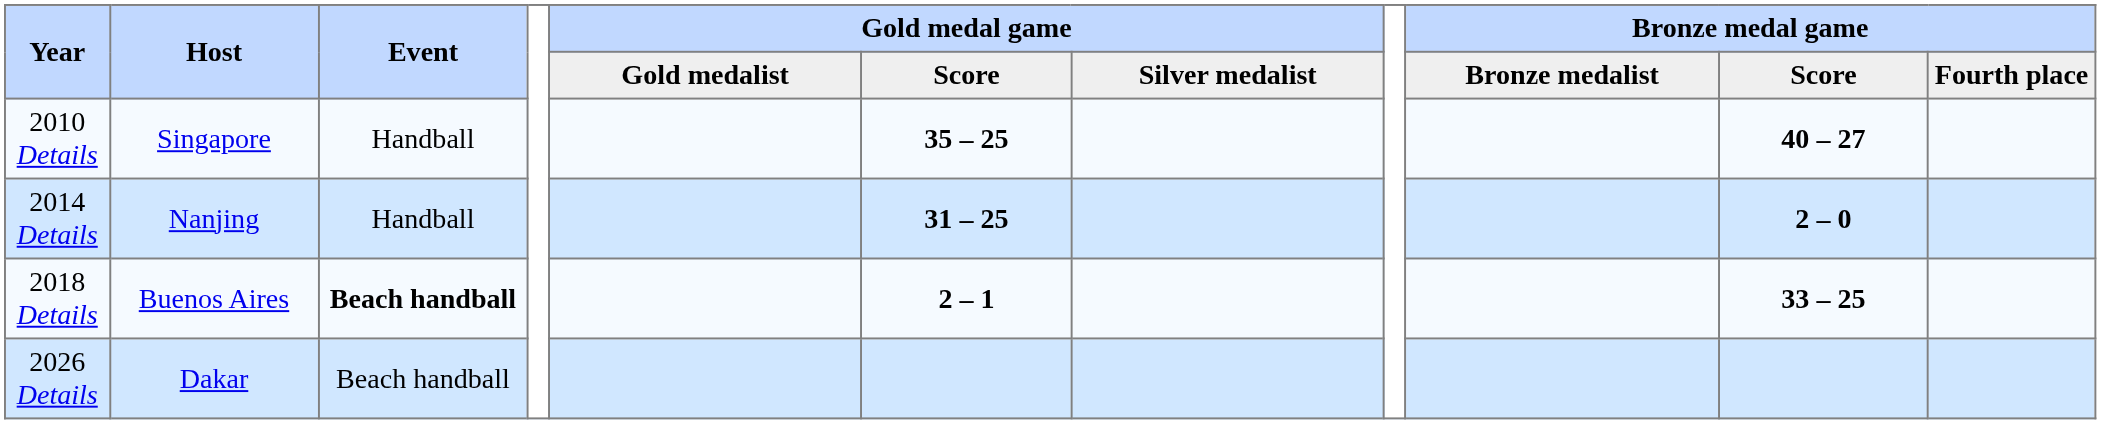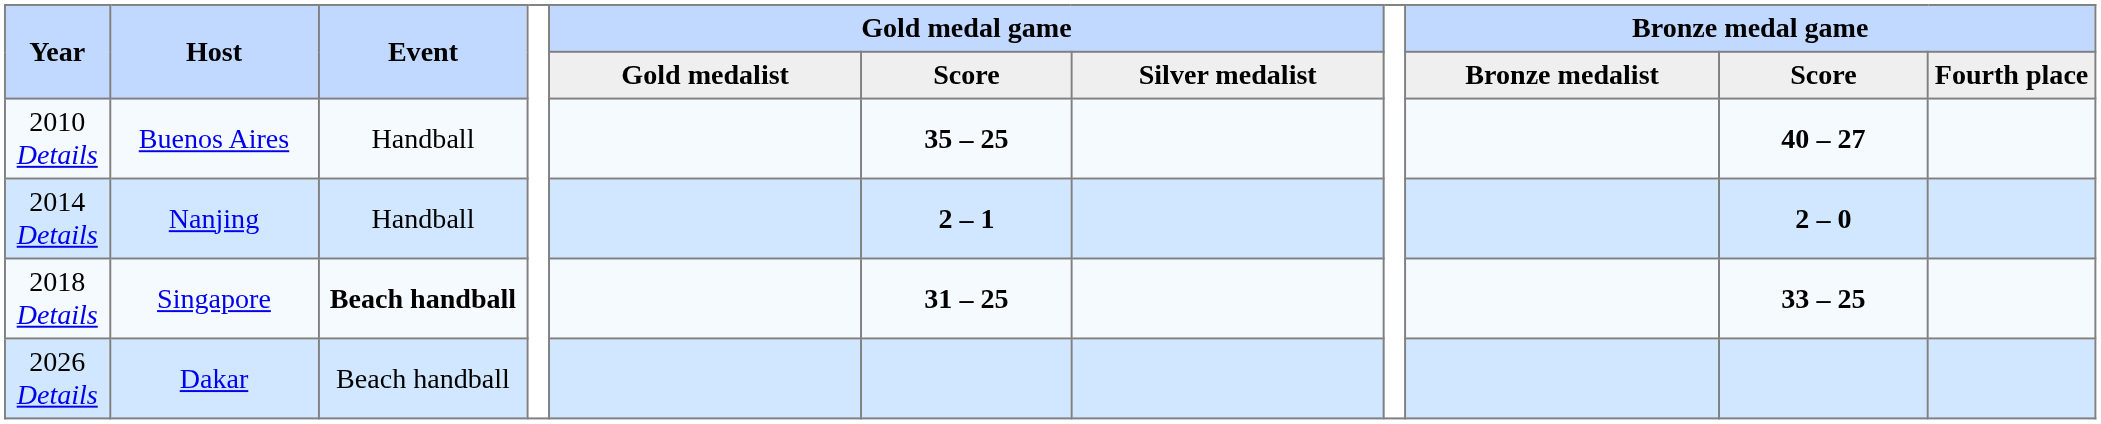(214, 138) Singapore -> (214, 138) Buenos Aires
(966, 218) 31 – 25 -> (966, 218) 2 – 1
(214, 297) Buenos Aires -> (214, 297) Singapore
(966, 297) 2 – 1 -> (966, 297) 31 – 25
